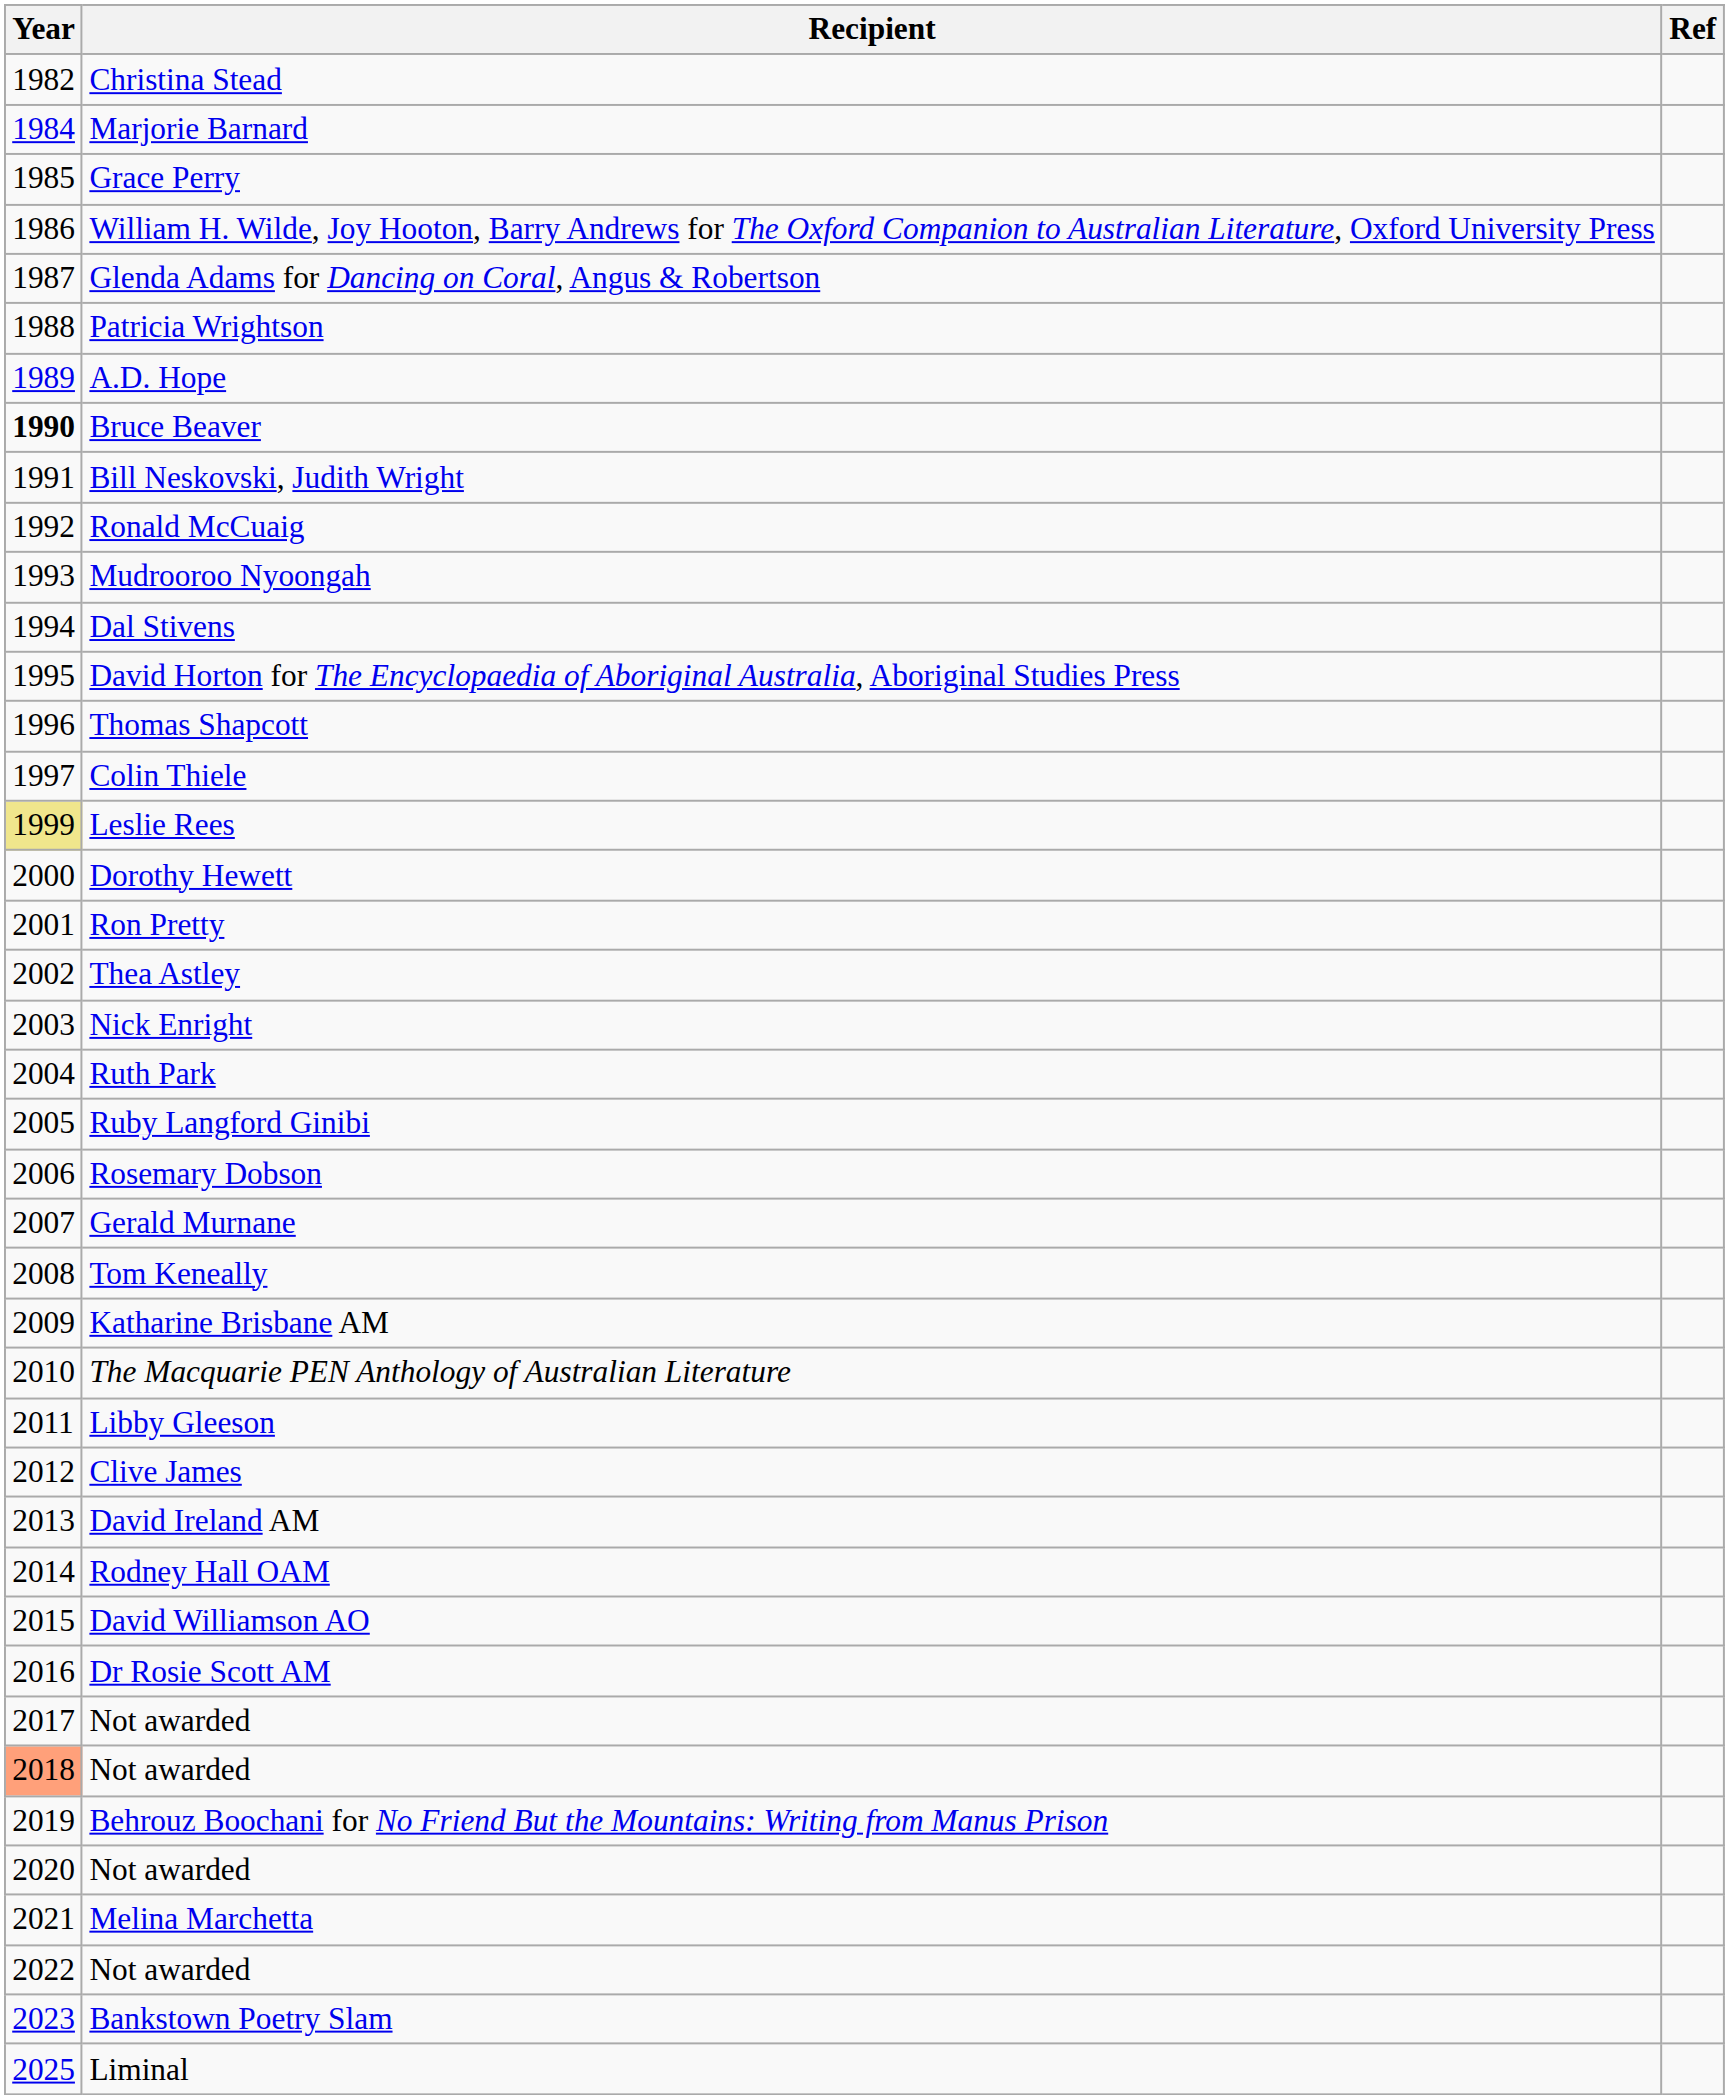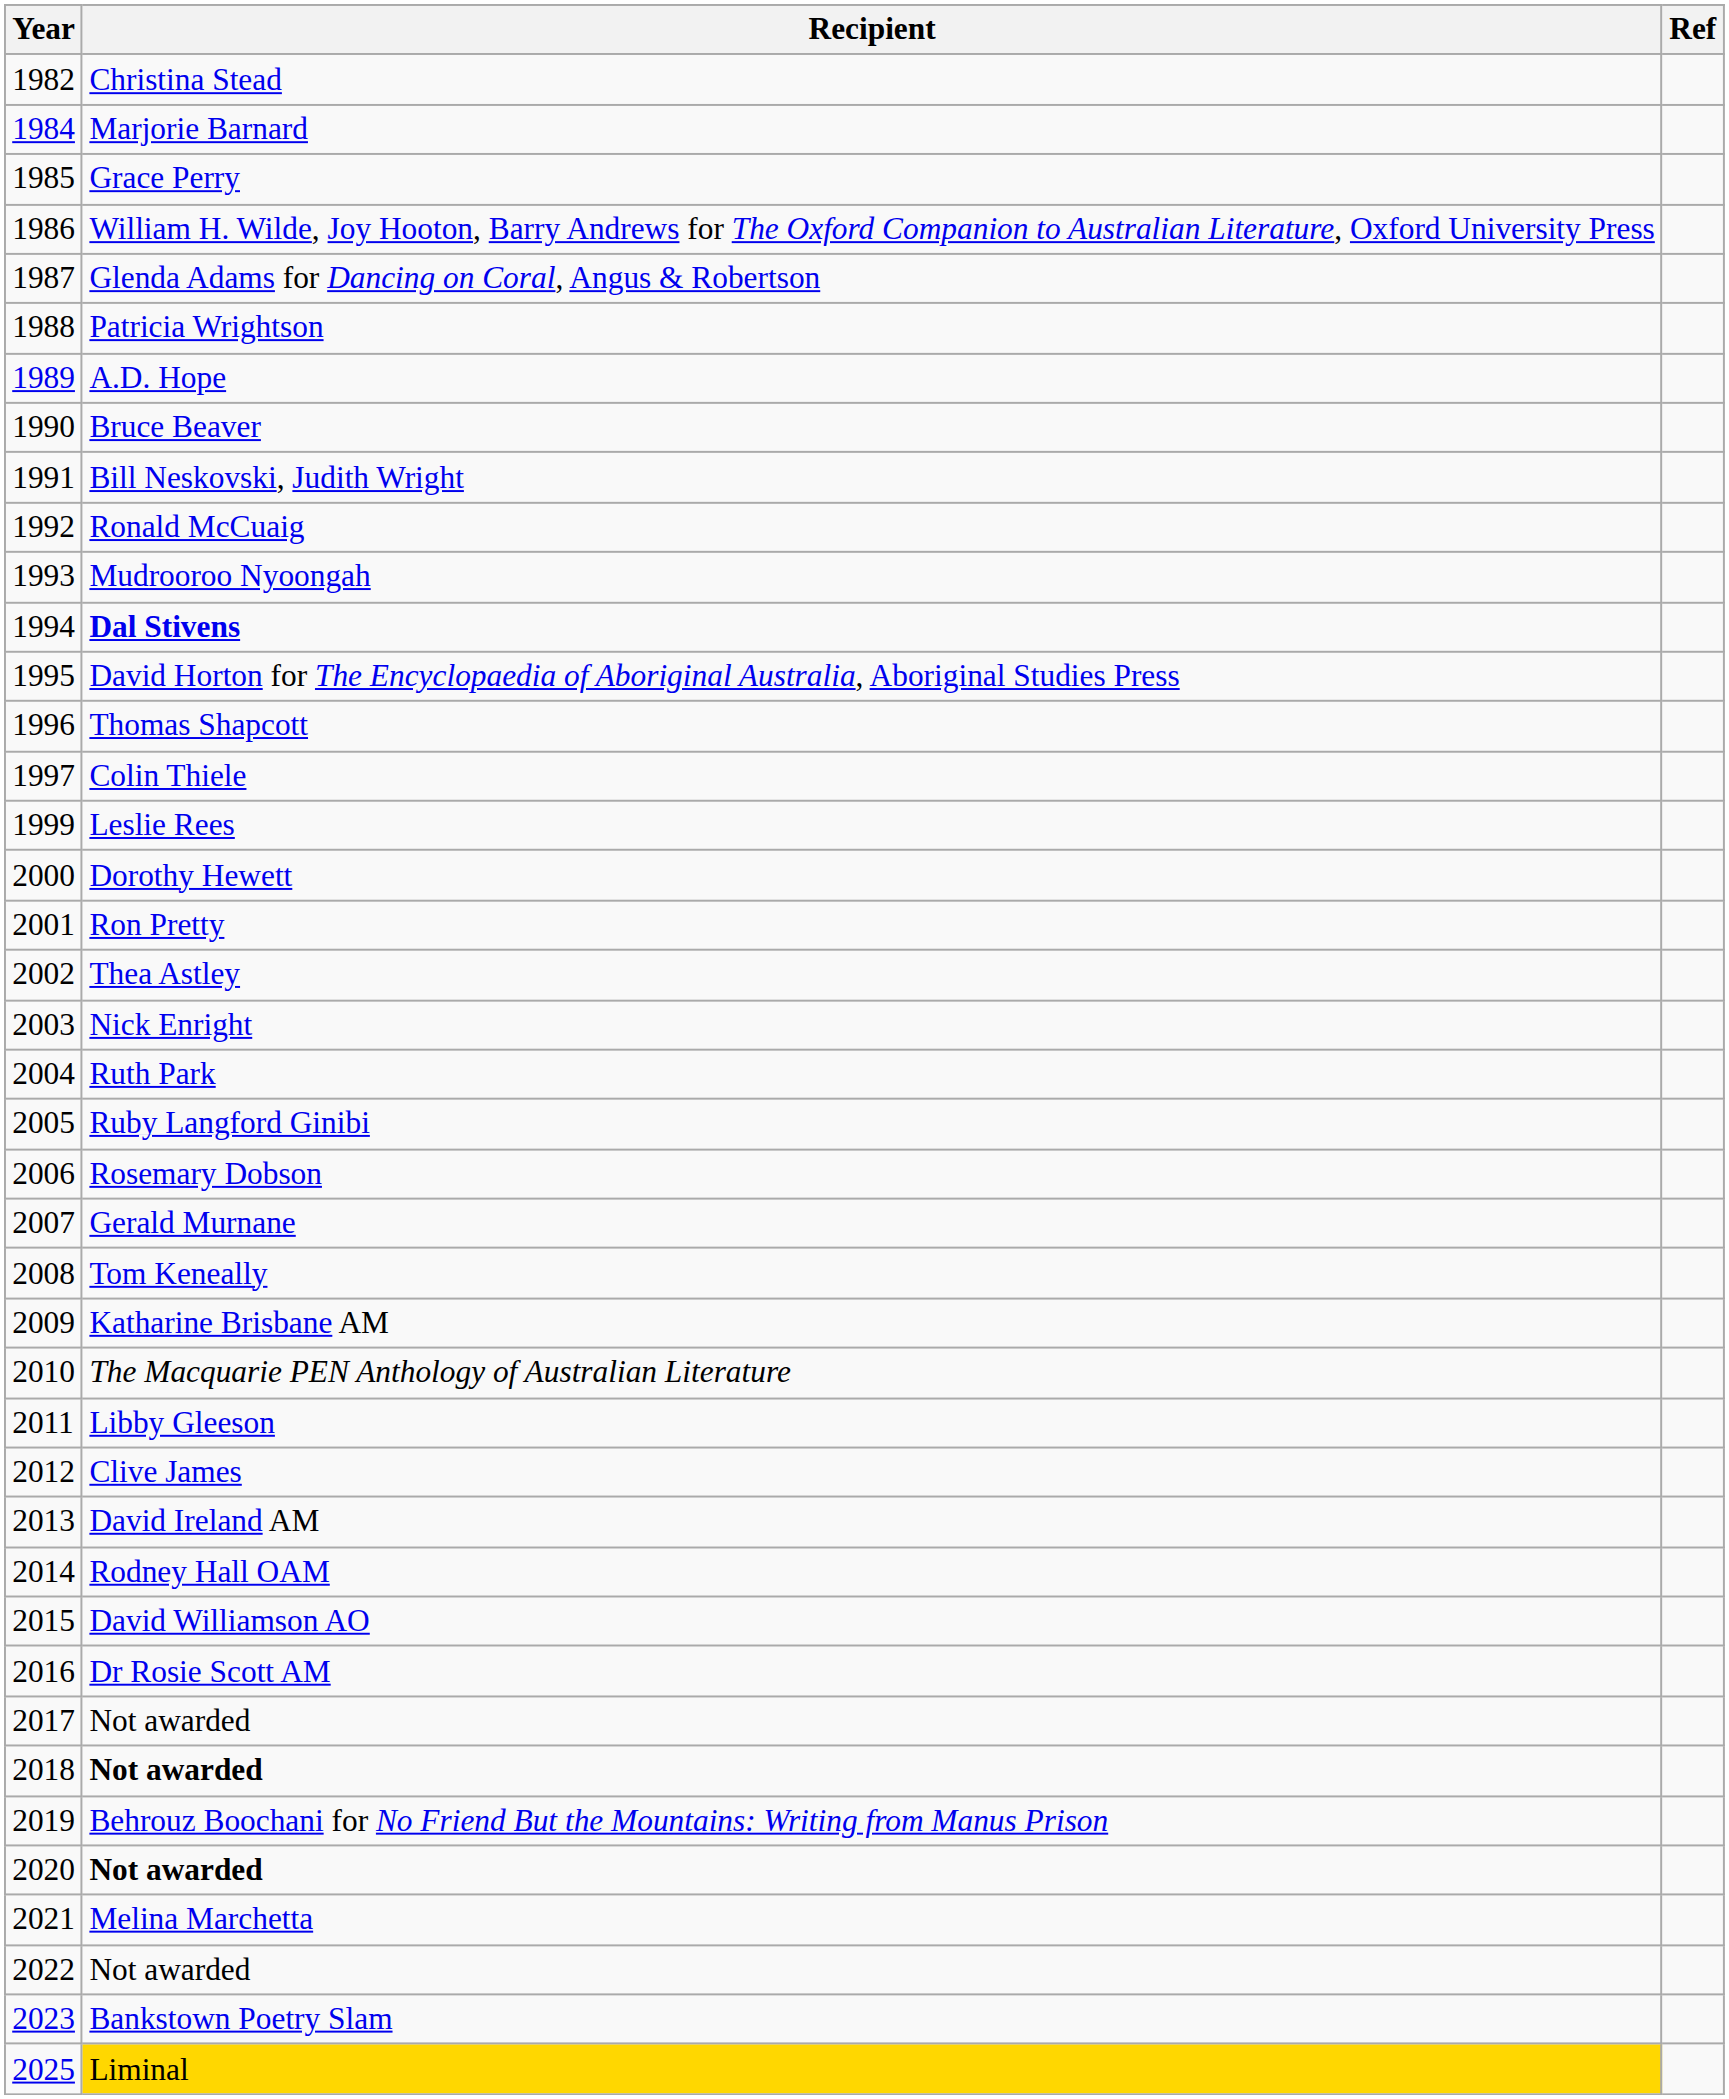(44, 427) bold -> (44, 427) normal
(162, 626) normal -> (165, 626) bold
(44, 825) khaki background -> (44, 825) no background
(44, 1770) lightsalmon background -> (44, 1770) no background
(170, 1770) normal -> (176, 1770) bold
(170, 1869) normal -> (176, 1869) bold
(139, 2068) no background -> (139, 2068) gold background
